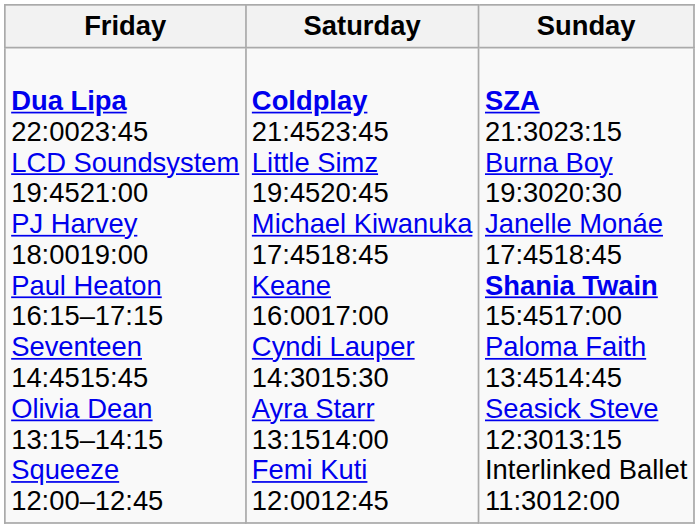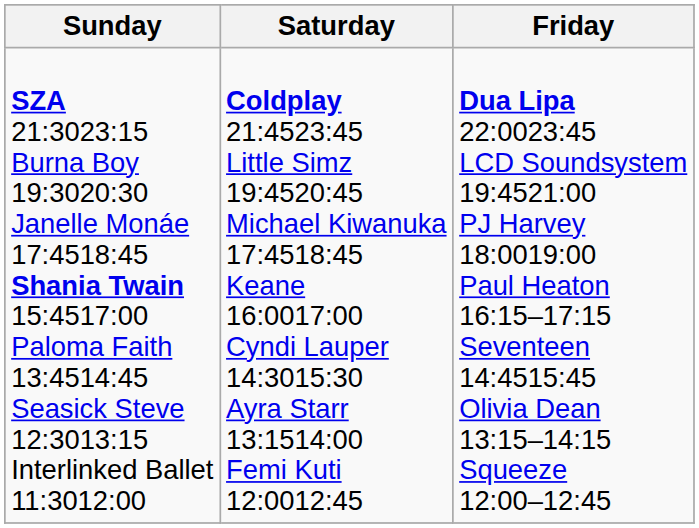columns swapped: (125, 26) <-> (586, 26)
